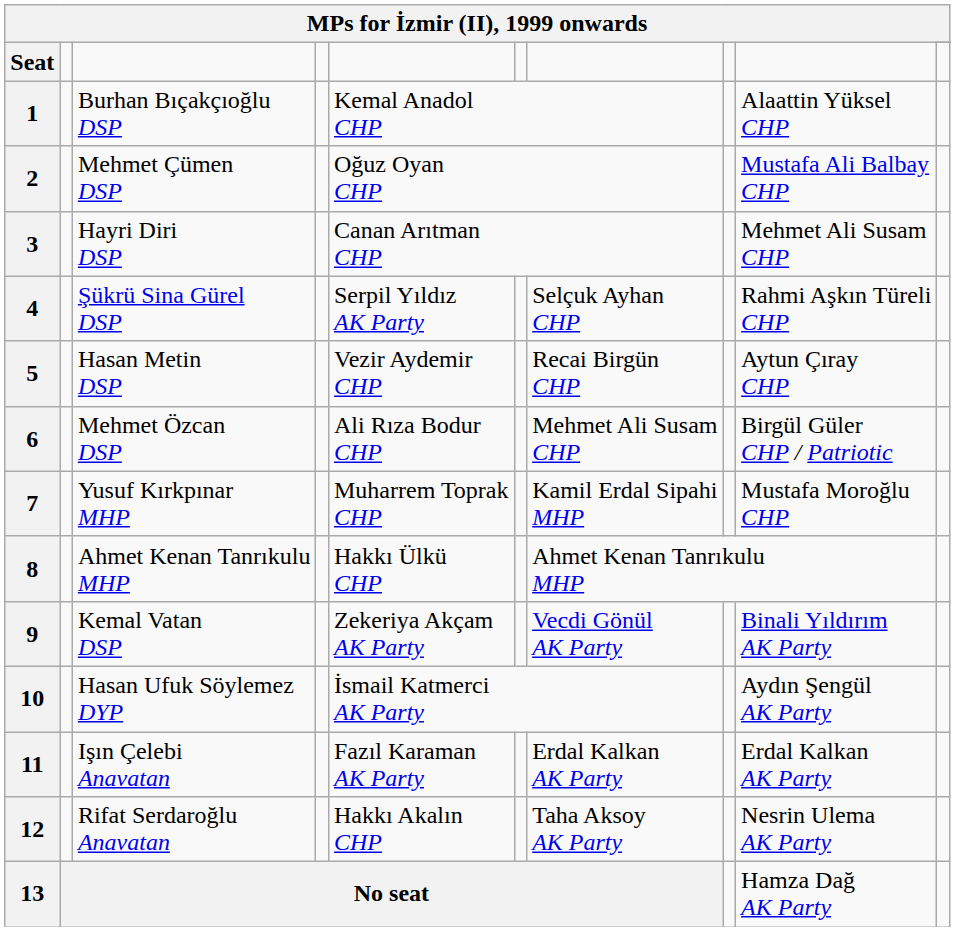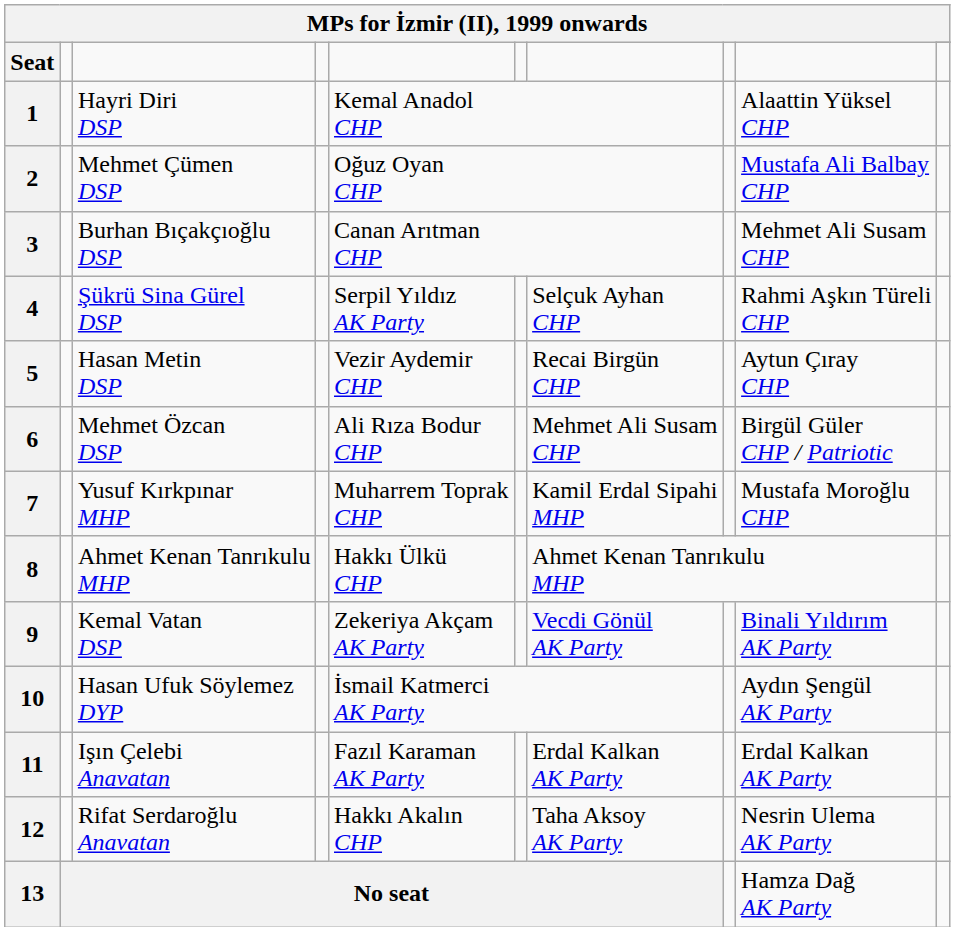(174, 113) Burhan Bıçakçıoğlu DSP -> (128, 113) Hayri Diri DSP
(128, 243) Hayri Diri DSP -> (174, 243) Burhan Bıçakçıoğlu DSP
